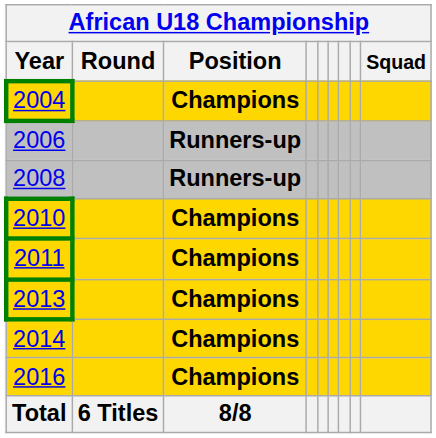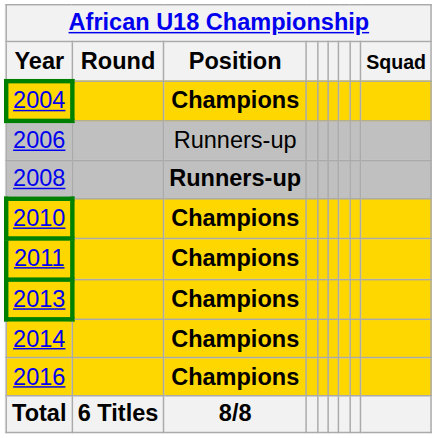(235, 140) bold -> (235, 140) normal
